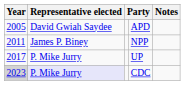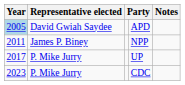(16, 27) no background -> (16, 27) lightblue background
(16, 73) lightgrey background -> (16, 73) no background
(56, 73) lavender background -> (56, 73) no background
